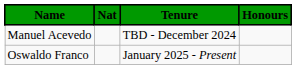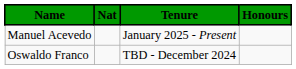(179, 35) TBD - December 2024 -> (179, 35) January 2025 - Present
(179, 54) January 2025 - Present -> (179, 54) TBD - December 2024
